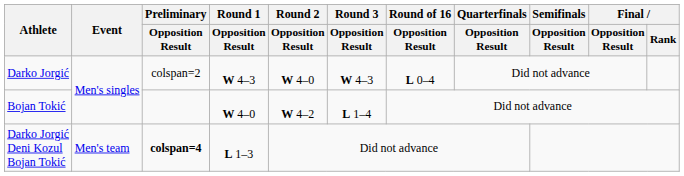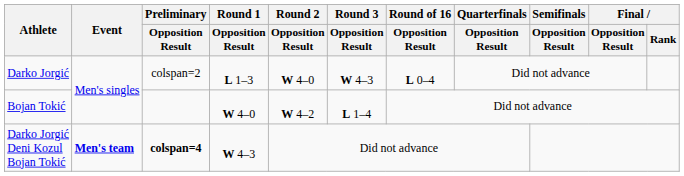(239, 80) W 4–3 -> (239, 80) L 1–3
(102, 148) normal -> (104, 148) bold
(239, 155) L 1–3 -> (239, 155) W 4–3
